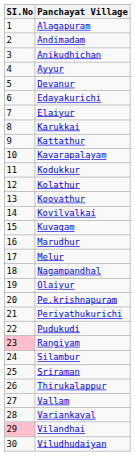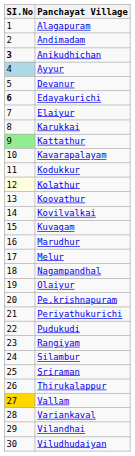(9, 55) normal -> (9, 55) bold
(9, 69) no background -> (9, 69) lightblue background
(9, 98) normal -> (9, 98) bold
(9, 141) no background -> (9, 141) lightgreen background
(12, 184) no background -> (12, 184) lightyellow background
(12, 343) pink background -> (12, 343) no background
(12, 401) no background -> (12, 401) gold background
(12, 429) pink background -> (12, 429) no background
